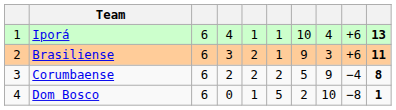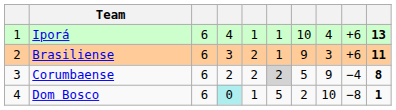(279, 75) no background -> (279, 75) lightgrey background
(229, 95) no background -> (229, 95) paleturquoise background
